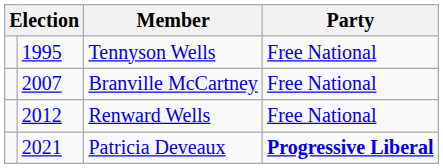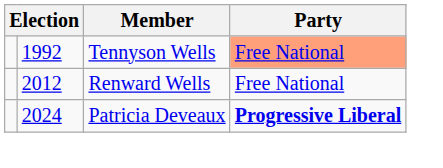(42, 52) 1995 -> (42, 52) 1992
(322, 52) no background -> (290, 52) lightsalmon background
- row: (173, 83)
(42, 147) 2021 -> (42, 115) 2024
